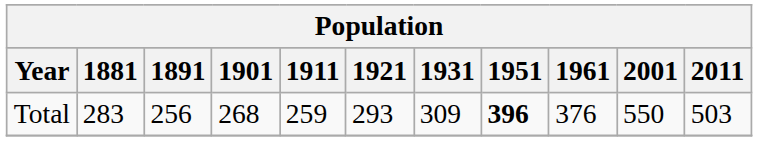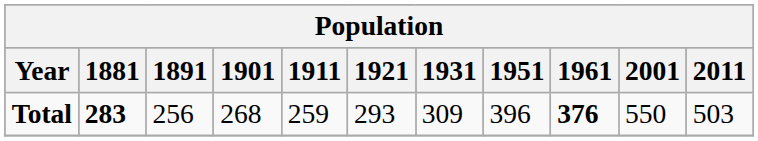(42, 113) normal -> (42, 113) bold
(103, 113) normal -> (105, 113) bold
(508, 113) bold -> (510, 113) normal
(576, 113) normal -> (578, 113) bold
